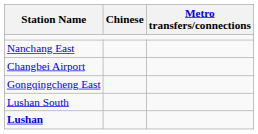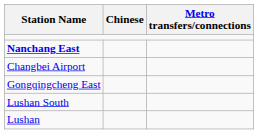(41, 48) normal -> (43, 48) bold
(25, 119) bold -> (23, 119) normal
